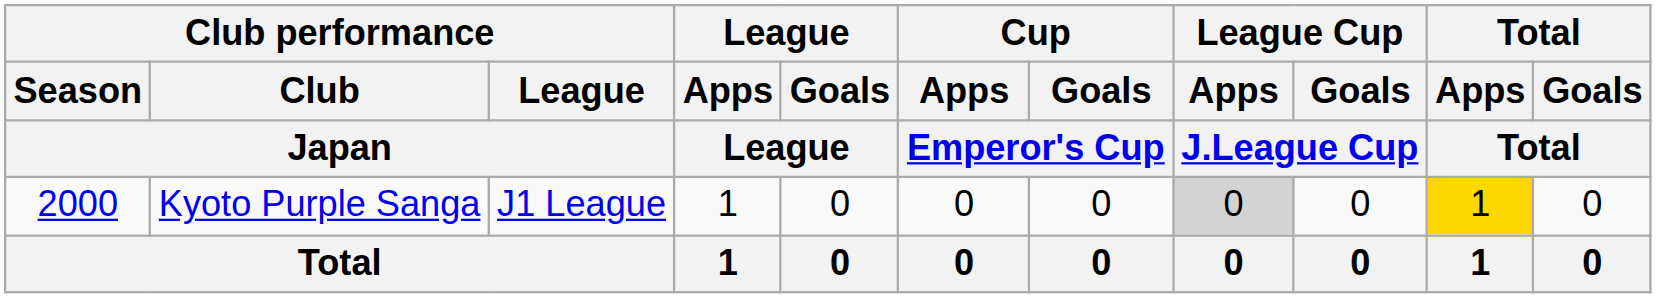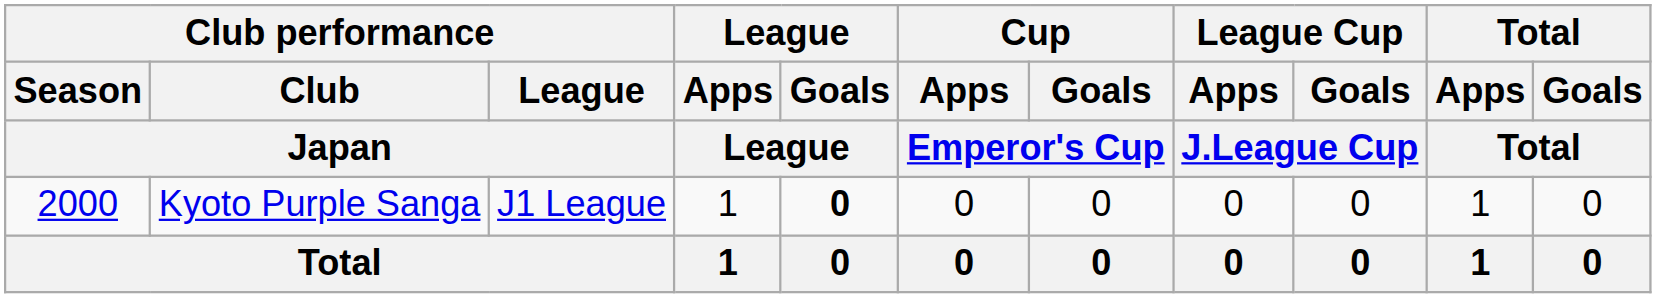(840, 205) normal -> (840, 205) bold
(1234, 205) lightgrey background -> (1234, 205) no background
(1480, 205) gold background -> (1480, 205) no background
